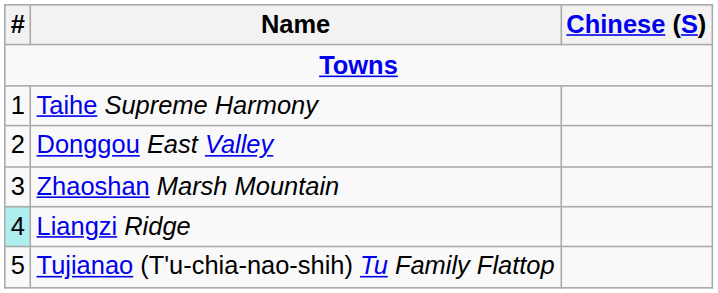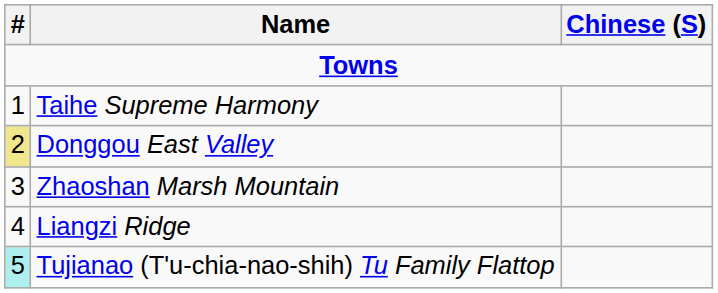(18, 145) no background -> (18, 145) khaki background
(18, 226) paleturquoise background -> (18, 226) no background
(18, 266) no background -> (18, 266) paleturquoise background
